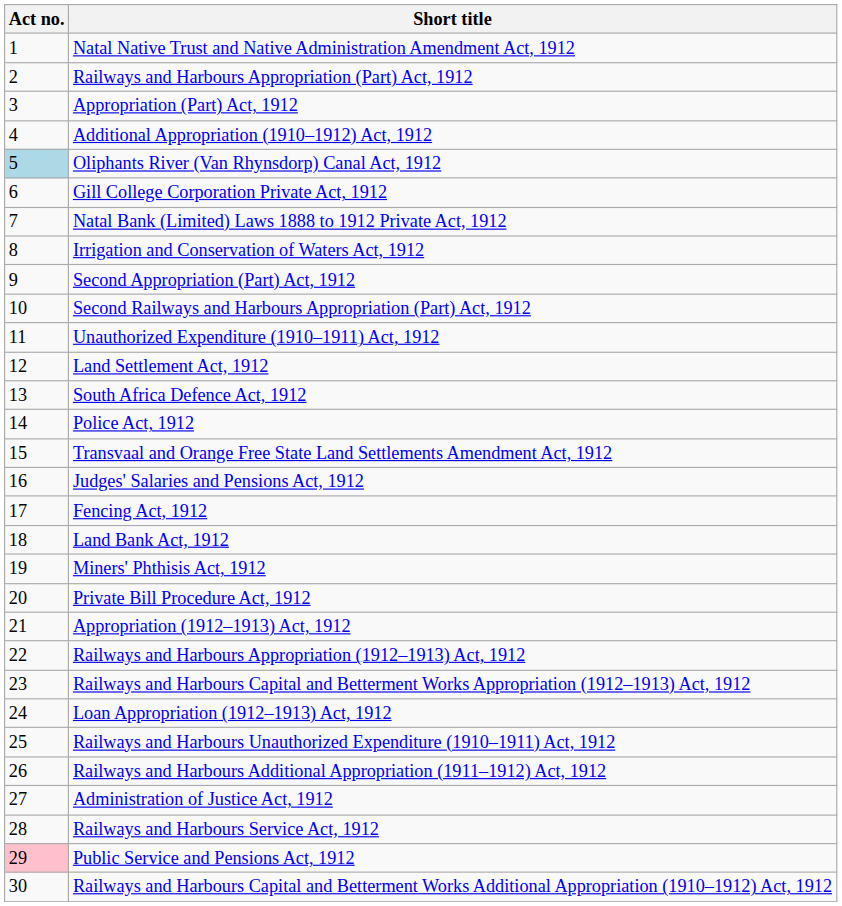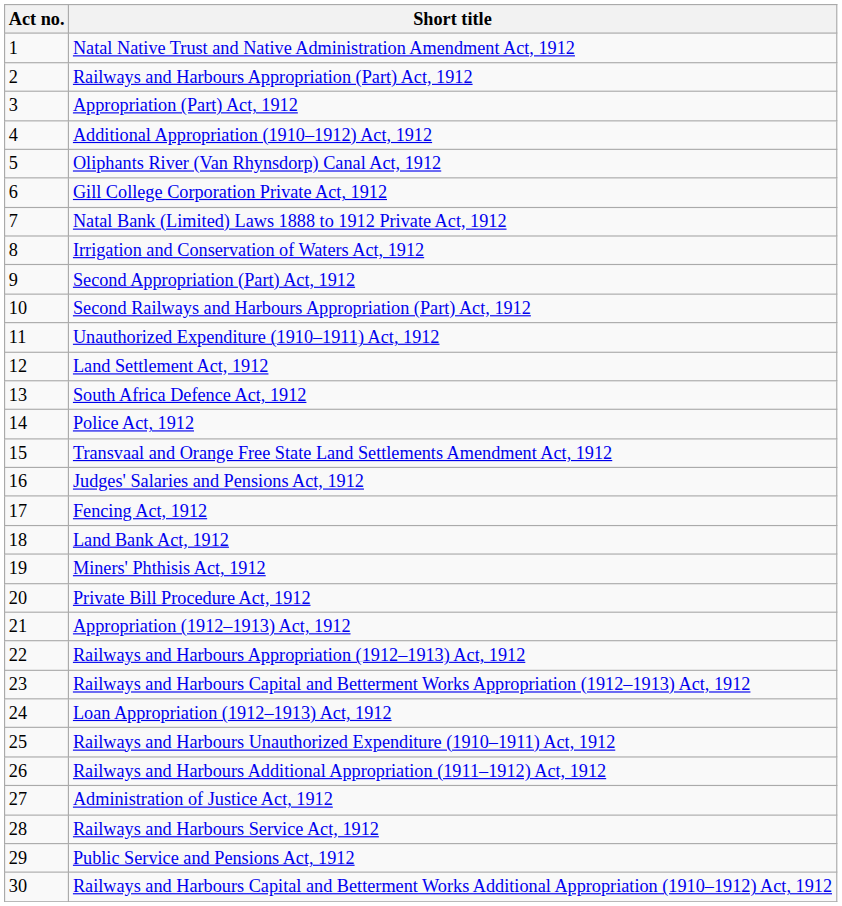(13, 163) lightblue background -> (13, 163) no background
(18, 857) pink background -> (18, 857) no background
